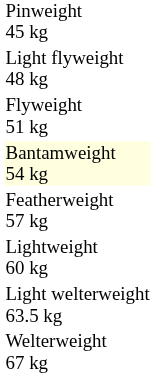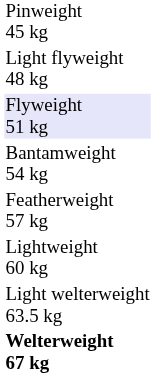(44, 116) no background -> (44, 116) lavender background
(61, 163) lightyellow background -> (61, 163) no background
(56, 352) normal -> (60, 352) bold
